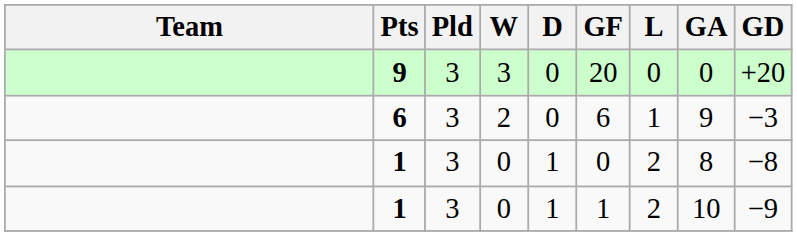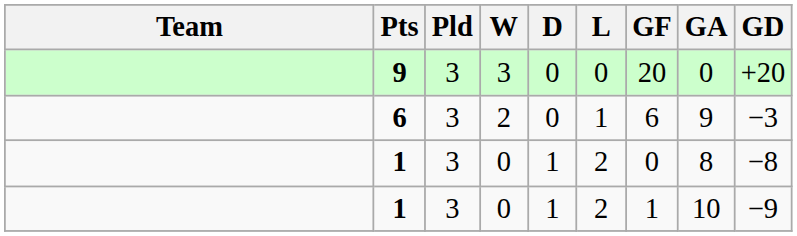columns swapped: (654, 27) <-> (603, 27)
